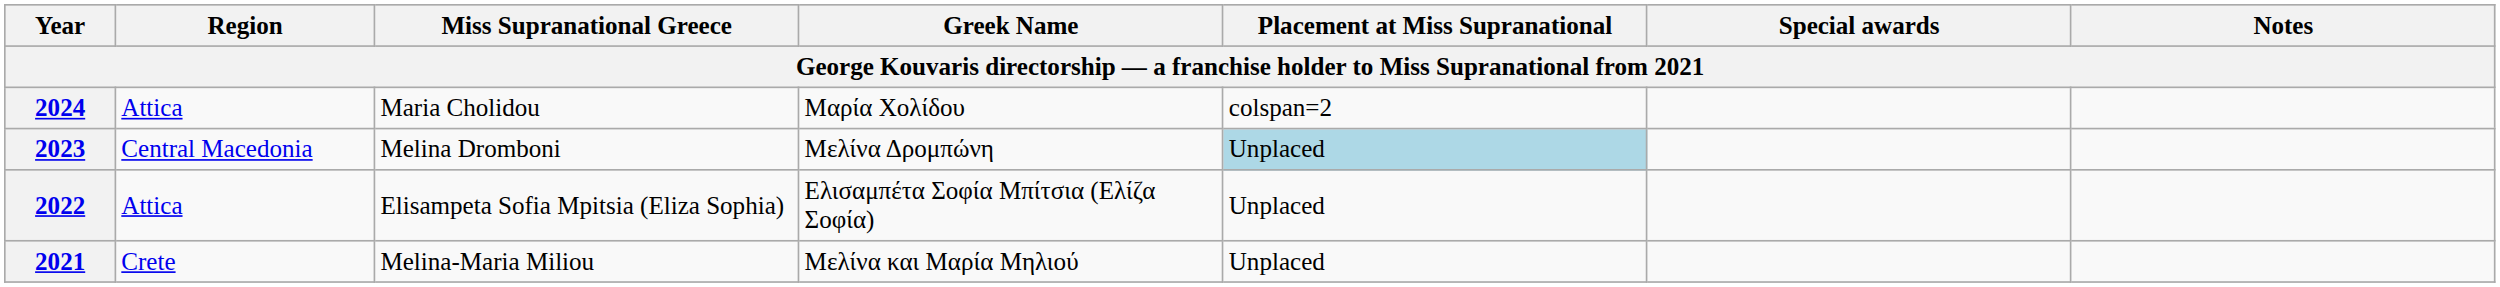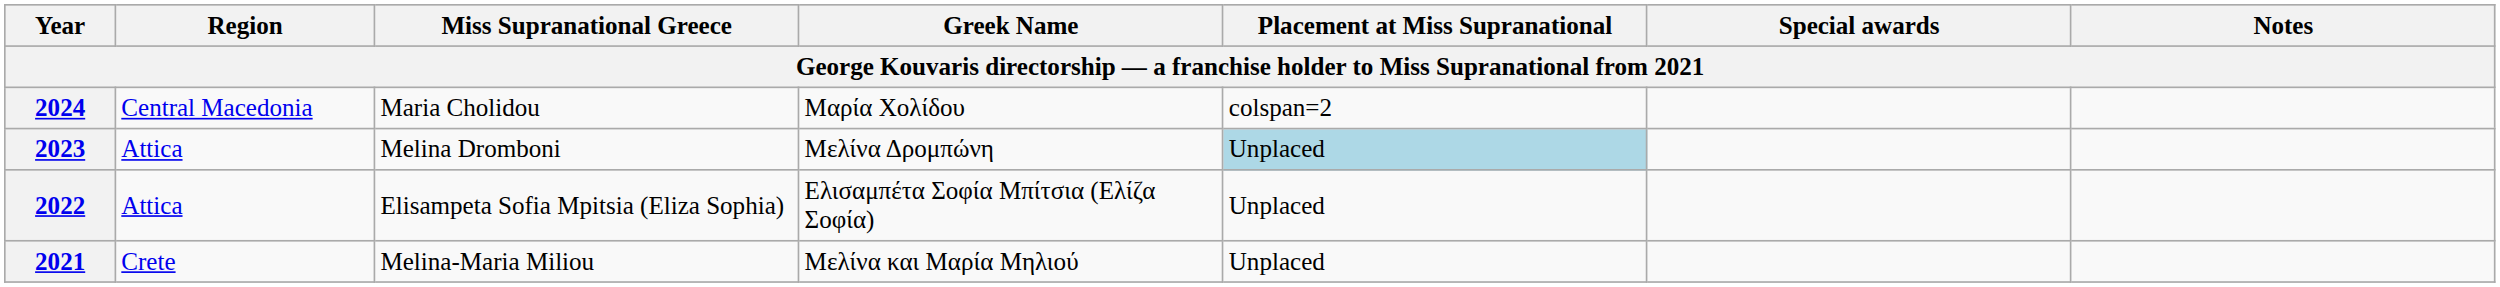(152, 108) Attica -> (217, 108) Central Macedonia
(217, 149) Central Macedonia -> (152, 149) Attica
